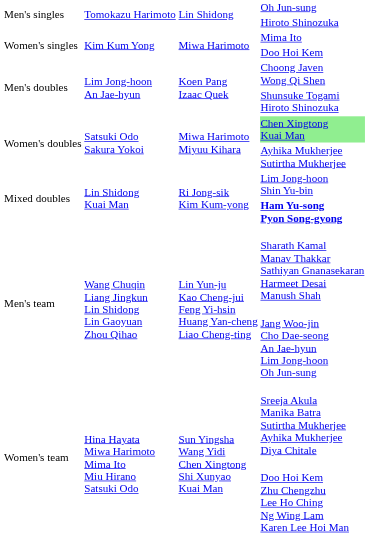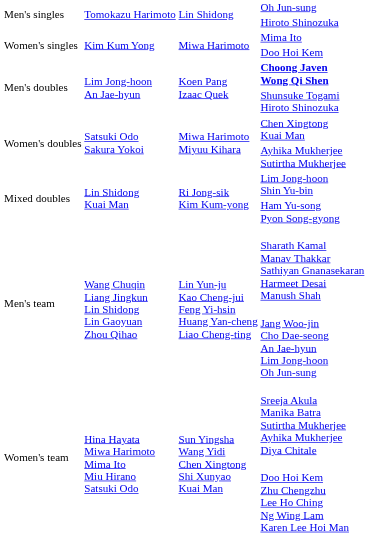(293, 74) normal -> (294, 74) bold
(294, 129) lightgreen background -> (294, 129) no background
(301, 212) bold -> (300, 212) normal
